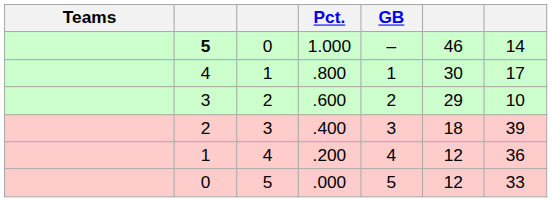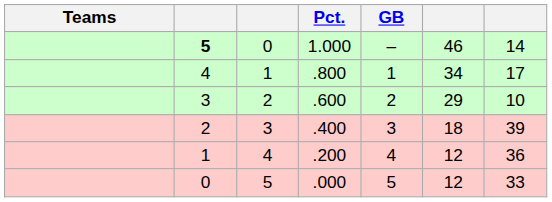(453, 73) 30 -> (453, 73) 34
